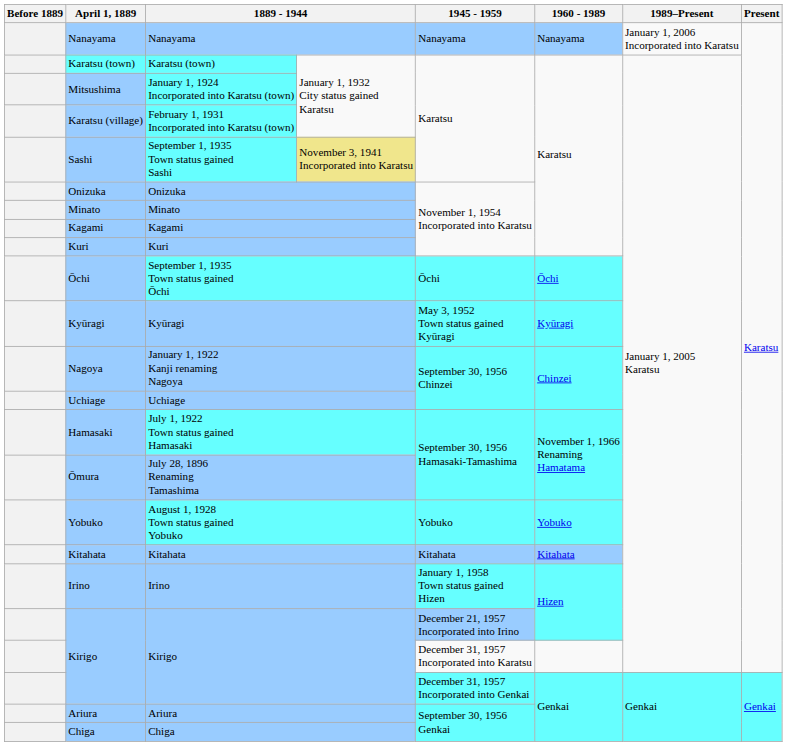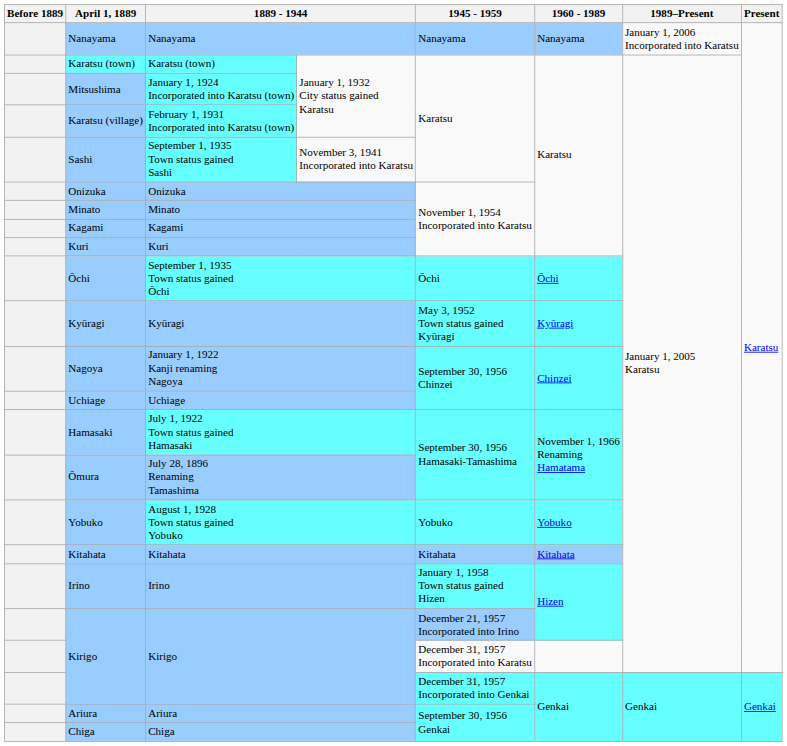(356, 159) khaki background -> (356, 159) no background
